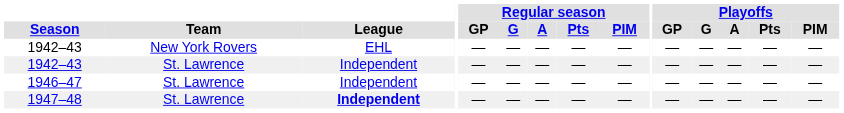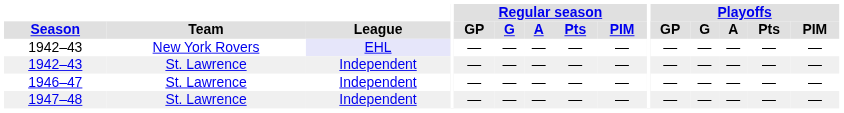(379, 47) no background -> (378, 47) lavender background
(379, 99) bold -> (378, 99) normal
